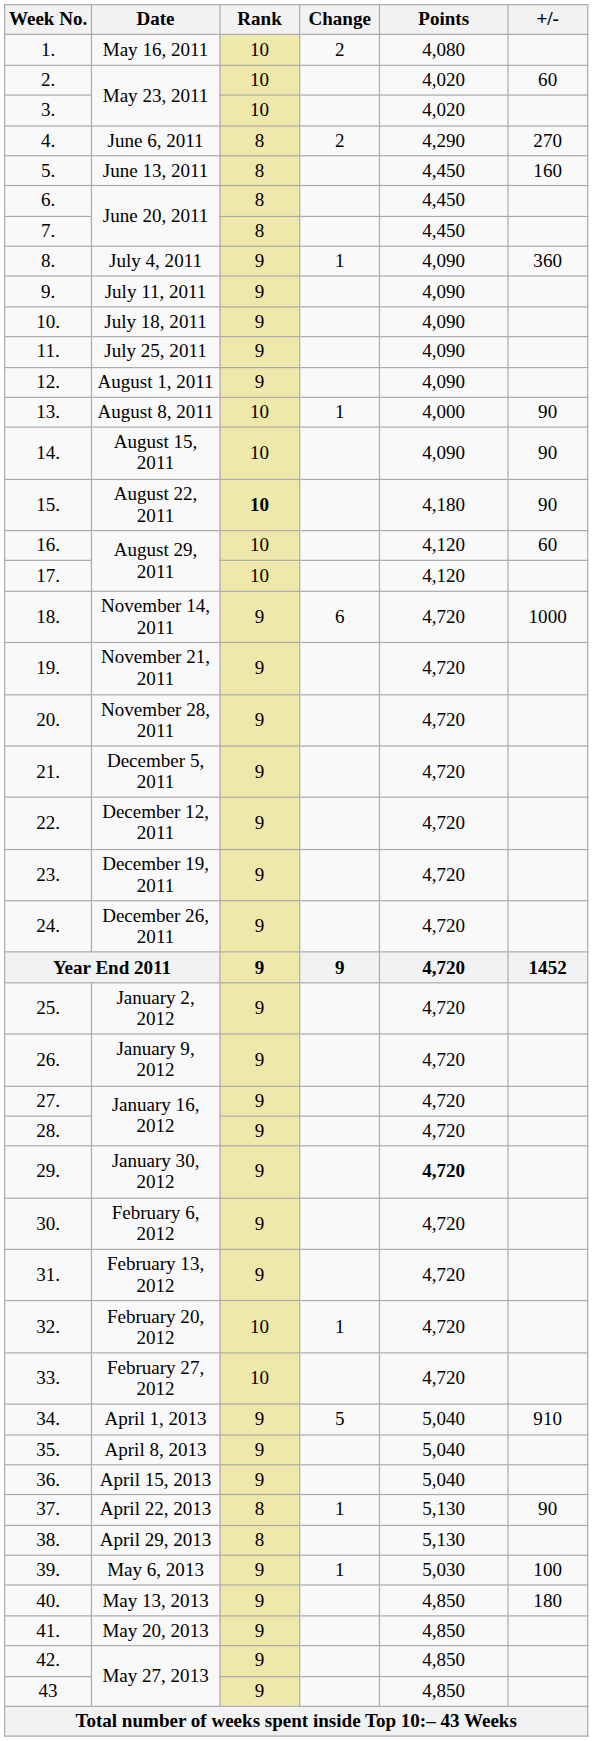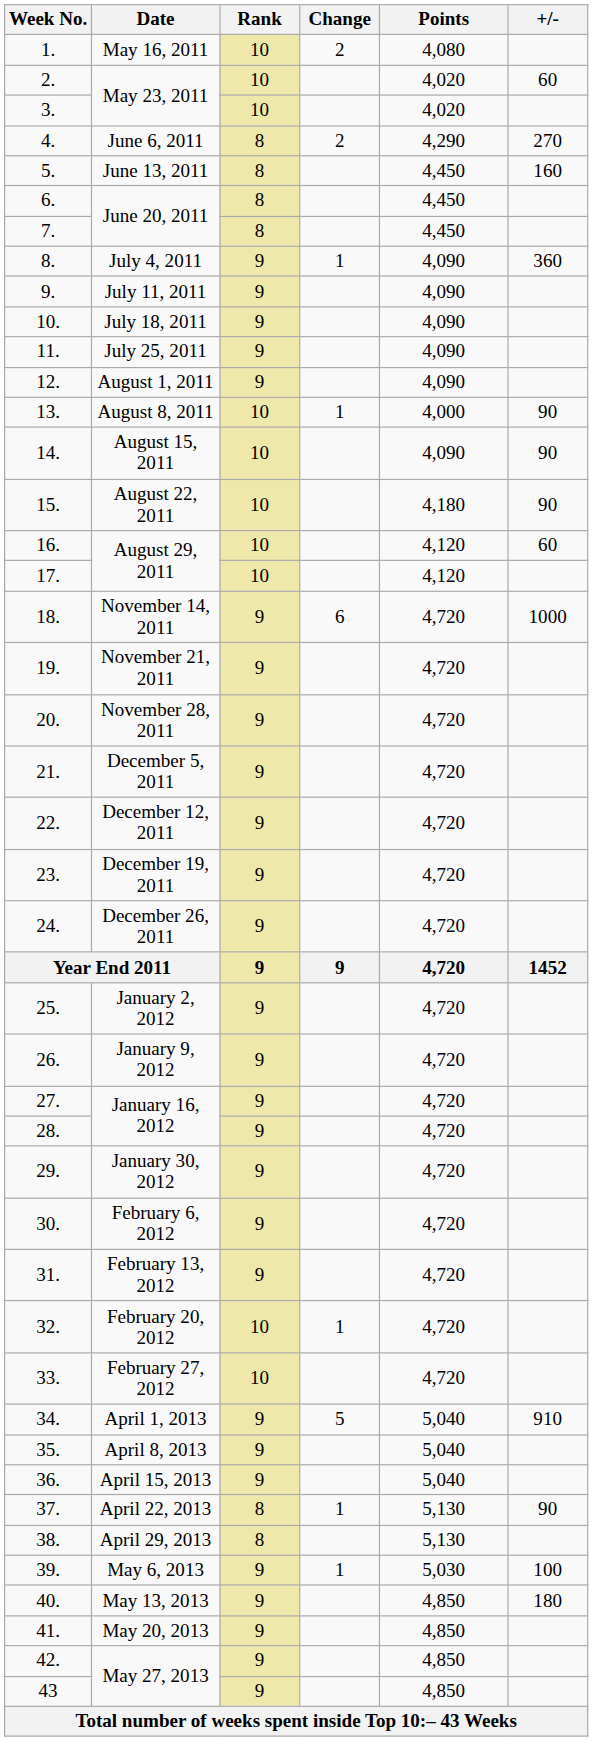(260, 504) bold -> (260, 504) normal
(444, 1171) bold -> (444, 1171) normal
